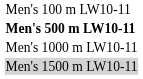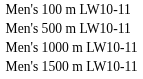(70, 28) bold -> (68, 28) normal
(72, 66) lightgrey background -> (72, 66) no background
